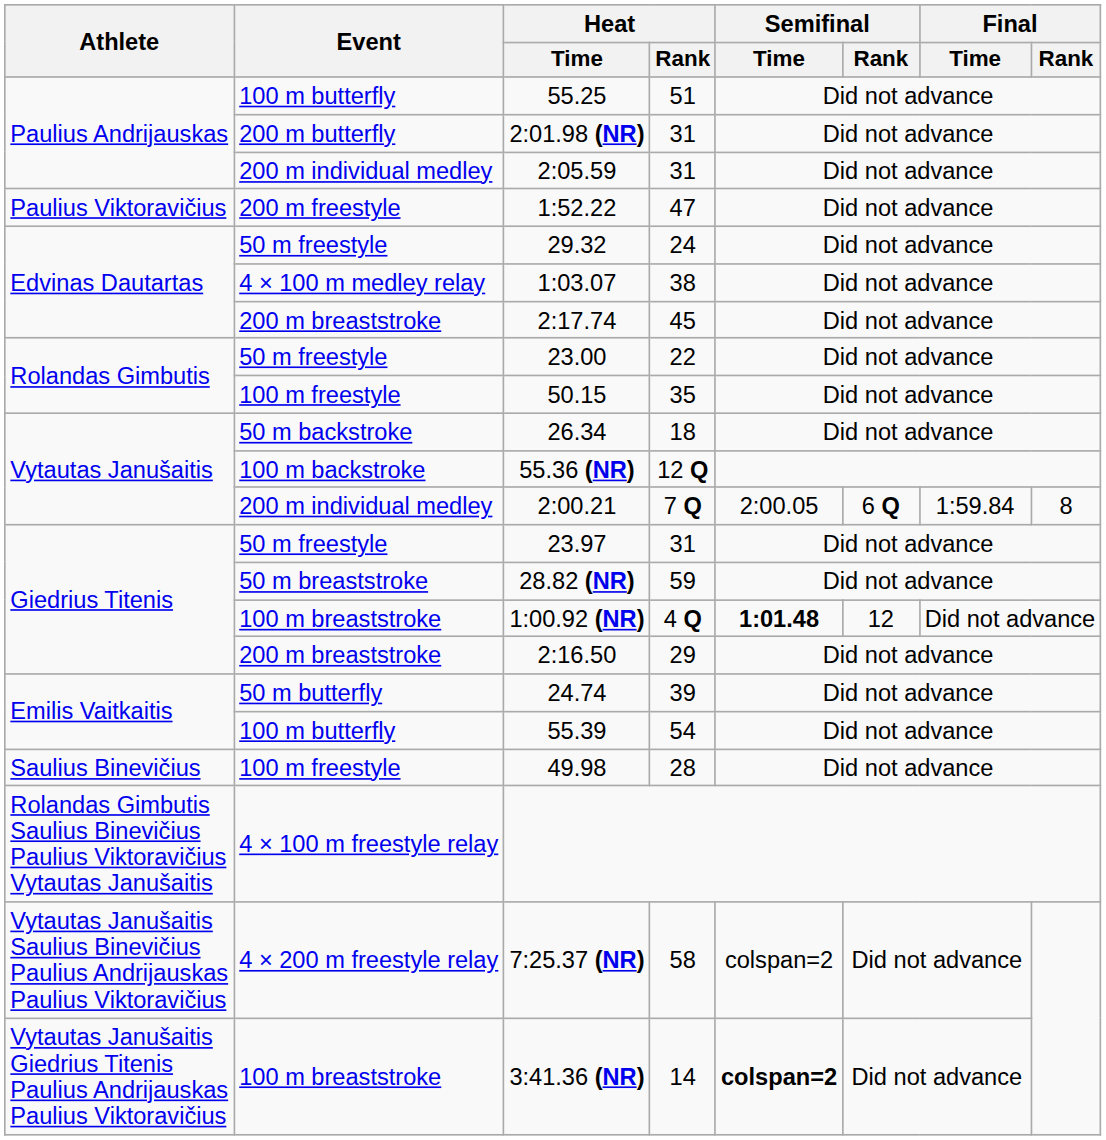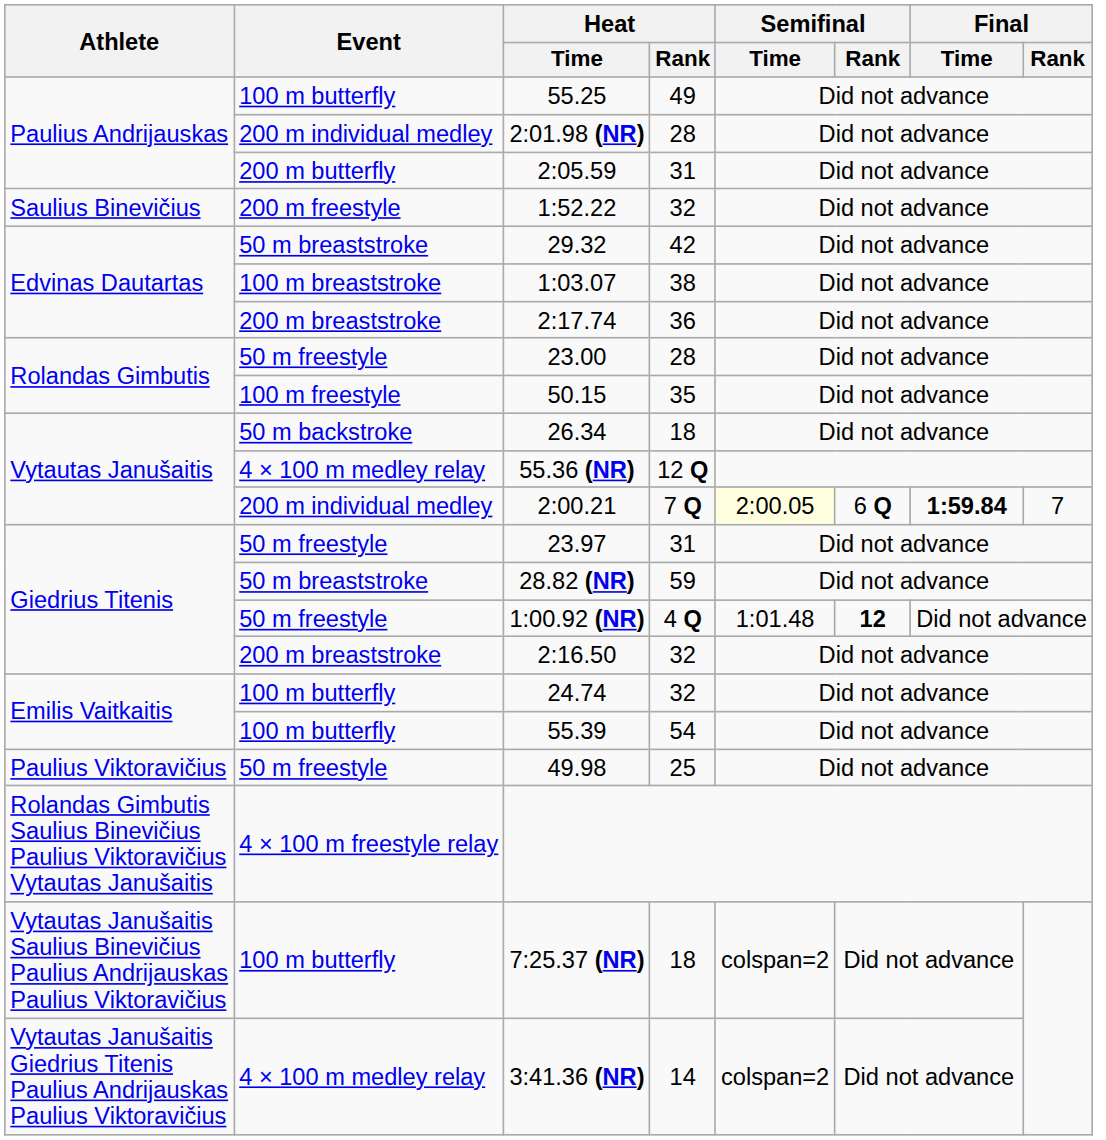(683, 96) 51 -> (683, 96) 49
(317, 134) 200 m butterfly -> (366, 134) 200 m individual medley
(683, 134) 31 -> (683, 134) 28
(366, 171) 200 m individual medley -> (317, 171) 200 m butterfly
(118, 208) Paulius Viktoravičius -> (105, 208) Saulius Binevičius
(683, 208) 47 -> (683, 208) 32
(313, 246) 50 m freestyle -> (334, 246) 50 m breaststroke
(683, 246) 24 -> (683, 246) 42
(362, 283) 4 × 100 m medley relay -> (340, 283) 100 m breaststroke
(683, 320) 45 -> (683, 320) 36
(683, 358) 22 -> (683, 358) 28
(332, 469) 100 m backstroke -> (362, 469) 4 × 100 m medley relay
(779, 507) no background -> (775, 507) lightyellow background
(975, 507) normal -> (967, 507) bold
(1066, 507) 8 -> (1058, 507) 7
(340, 619) 100 m breaststroke -> (313, 619) 50 m freestyle
(779, 619) bold -> (775, 619) normal
(881, 619) normal -> (873, 619) bold
(683, 656) 29 -> (683, 656) 32
(311, 693) 50 m butterfly -> (317, 693) 100 m butterfly
(683, 693) 39 -> (683, 693) 32
(105, 768) Saulius Binevičius -> (118, 768) Paulius Viktoravičius
(320, 768) 100 m freestyle -> (313, 768) 50 m freestyle
(683, 768) 28 -> (683, 768) 25
(369, 961) 4 × 200 m freestyle relay -> (317, 961) 100 m butterfly
(683, 961) 58 -> (683, 961) 18
(340, 1077) 100 m breaststroke -> (362, 1077) 4 × 100 m medley relay
(779, 1077) bold -> (775, 1077) normal
